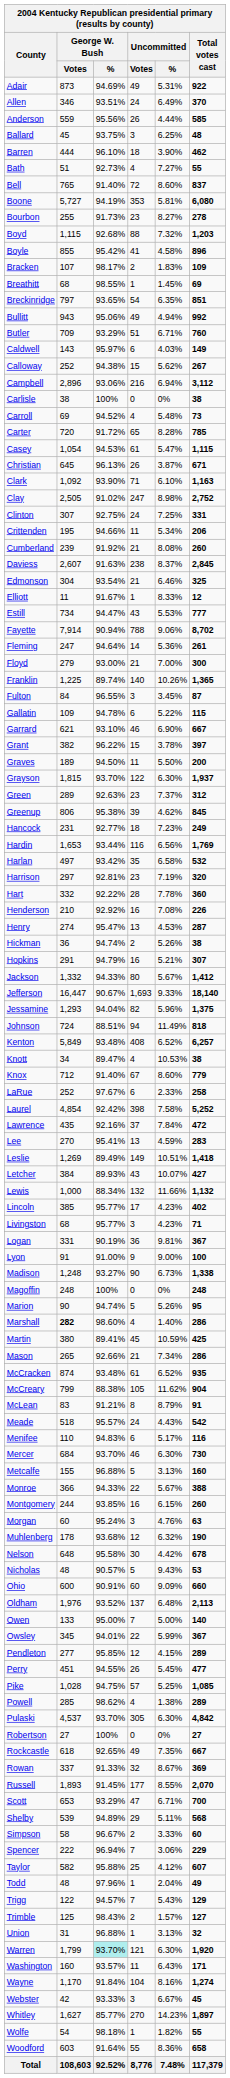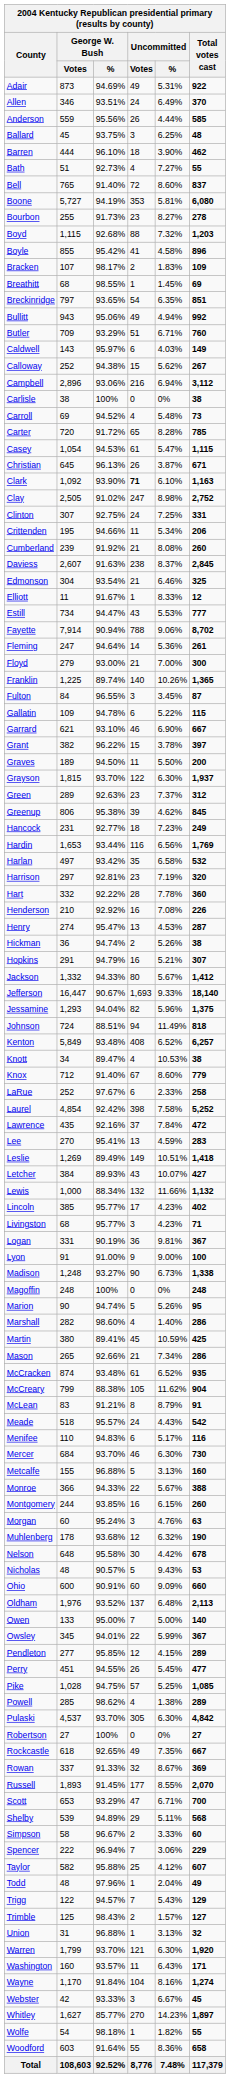(135, 482) normal -> (135, 481) bold
(67, 1322) bold -> (67, 1323) normal
(110, 1950) paleturquoise background -> (110, 1950) no background
